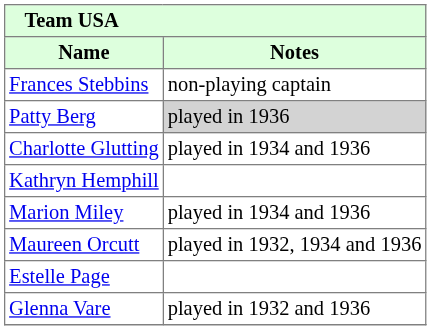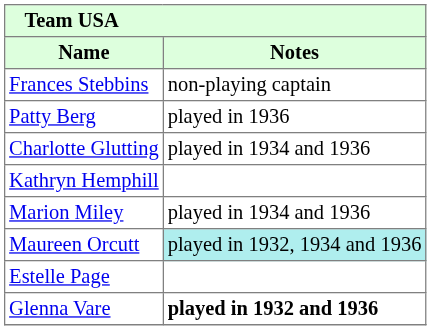(229, 116) lightgrey background -> (229, 116) no background
(295, 244) no background -> (295, 244) paleturquoise background
(269, 308) normal -> (273, 308) bold
